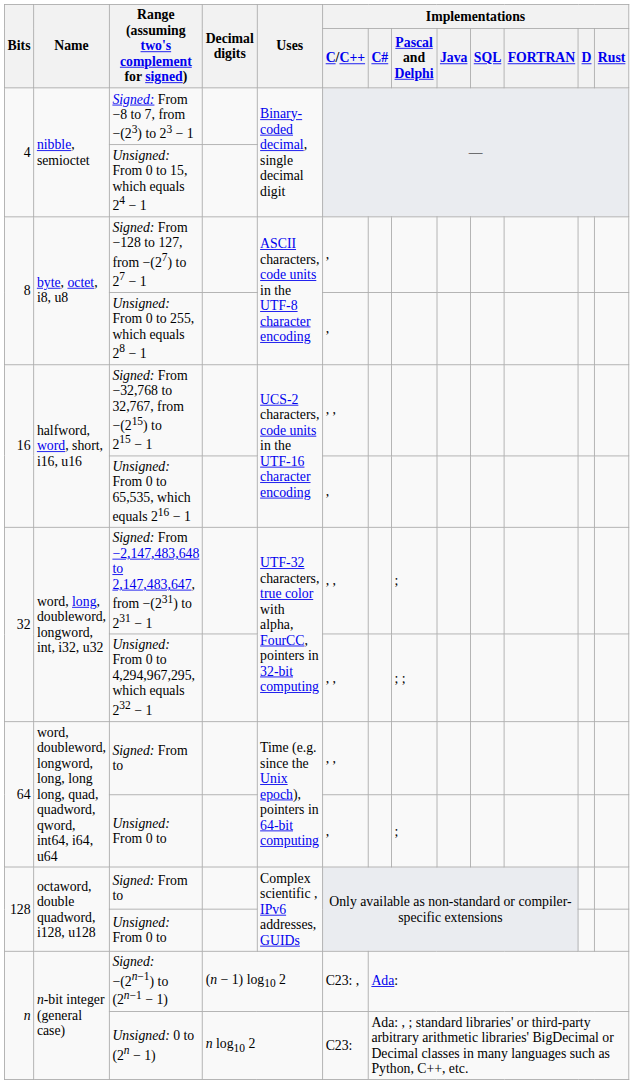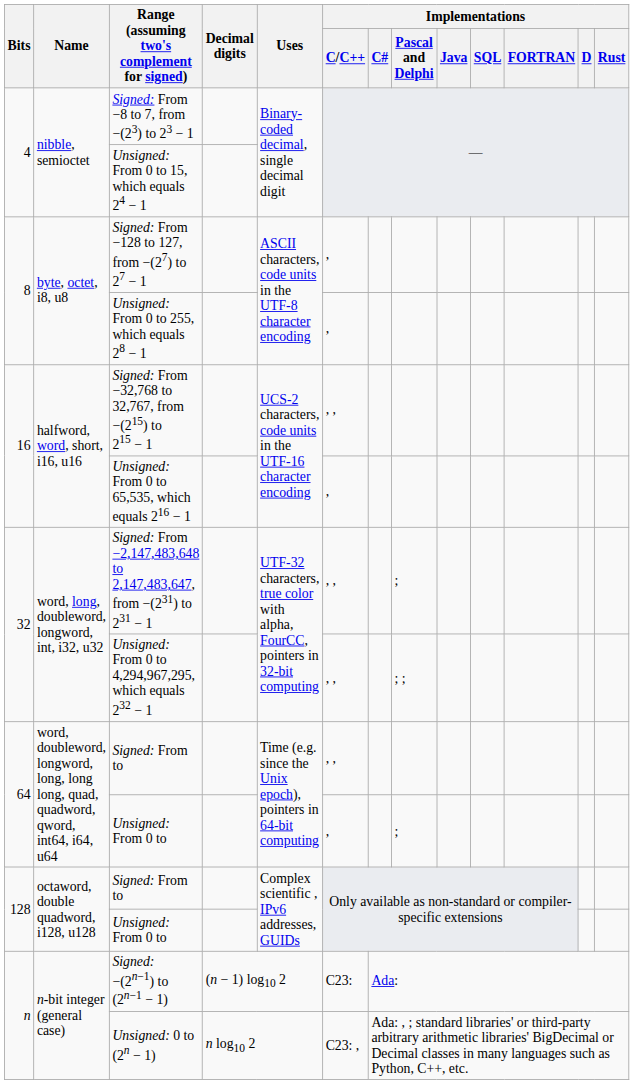(342, 981) C23: , -> (339, 981) C23:
(339, 1045) C23: -> (342, 1045) C23: ,
